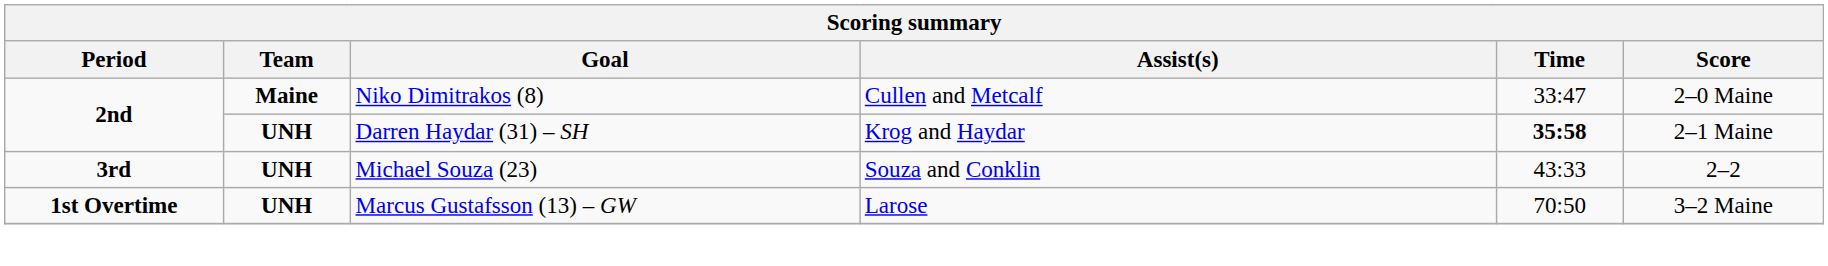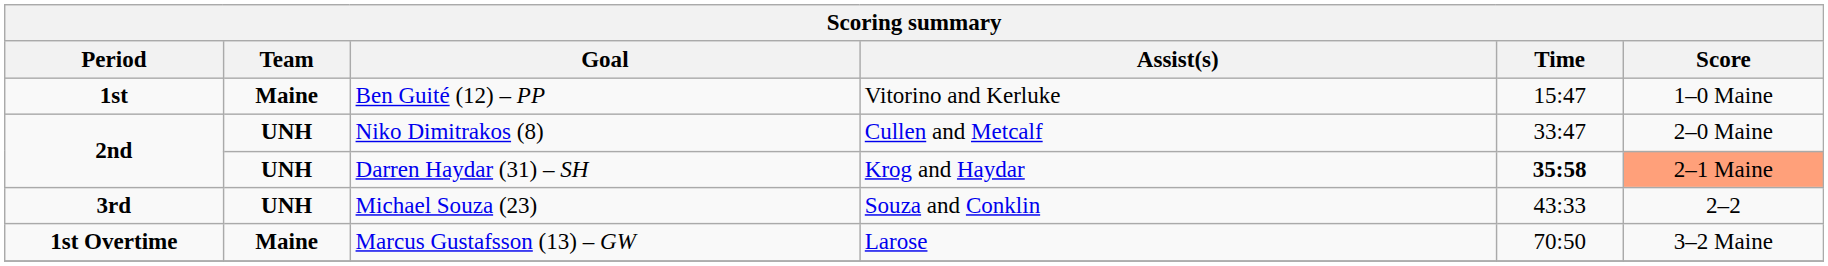+ row: (450, 95)
(287, 95) Maine -> (287, 132) UNH
(1723, 132) no background -> (1723, 168) lightsalmon background
(287, 205) UNH -> (287, 242) Maine
